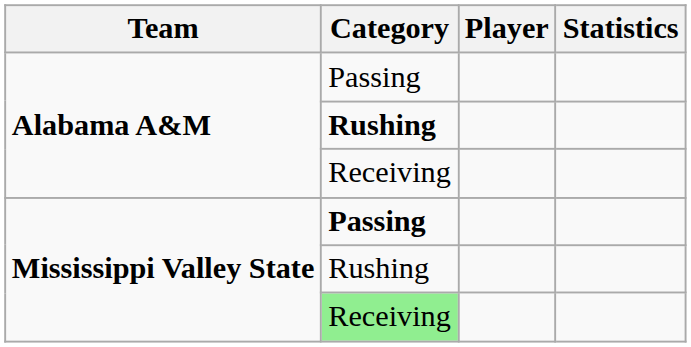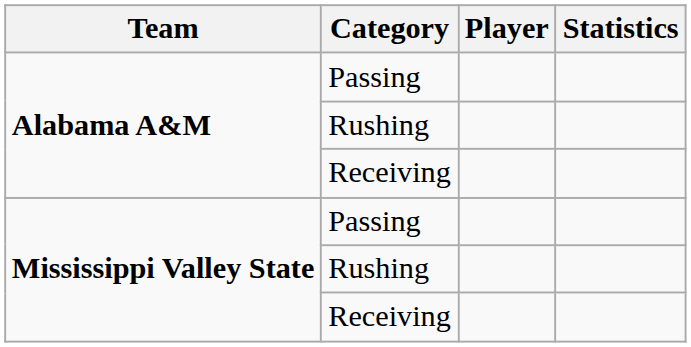(382, 124) bold -> (379, 124) normal
(377, 220) bold -> (374, 220) normal
(390, 316) lightgreen background -> (390, 316) no background
